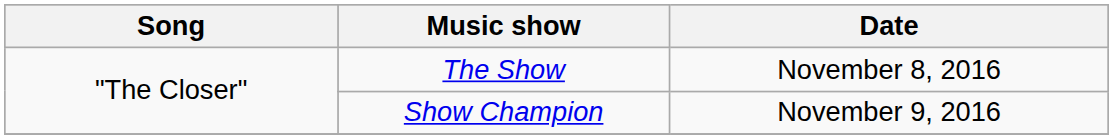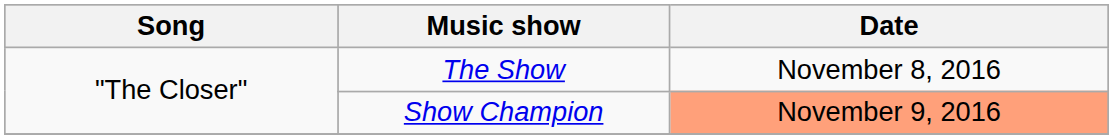(889, 112) no background -> (889, 112) lightsalmon background
